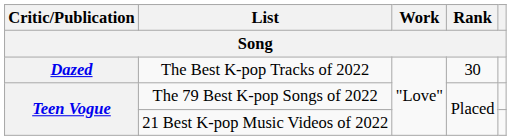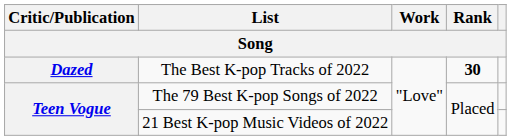(473, 69) normal -> (473, 69) bold
